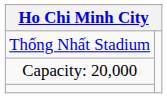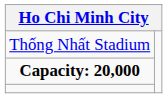(80, 71) normal -> (80, 71) bold
